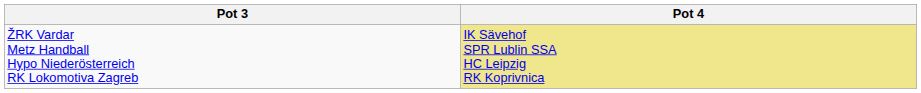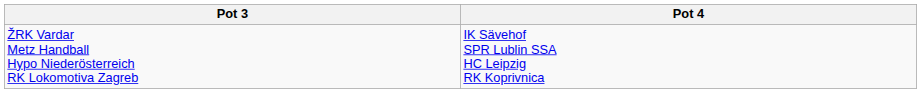(510, 56) khaki background -> (510, 56) no background
